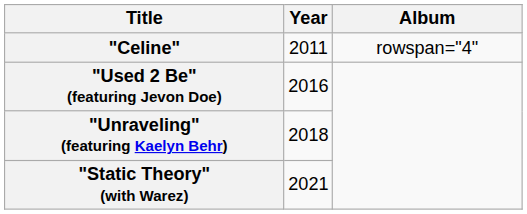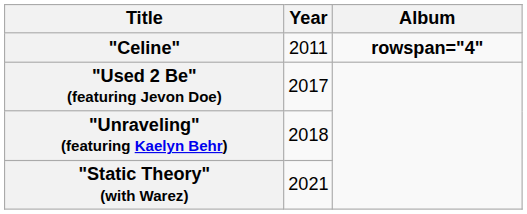(427, 47) normal -> (427, 47) bold
(308, 86) 2016 -> (308, 86) 2017
